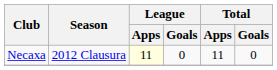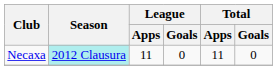(89, 55) no background -> (89, 55) paleturquoise background
(146, 55) lightyellow background -> (146, 55) no background
